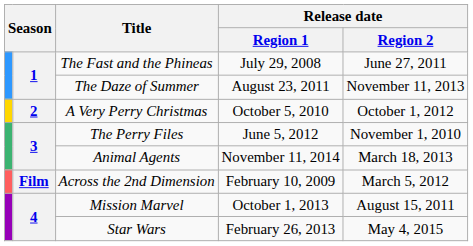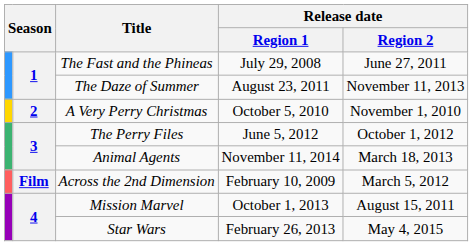(405, 110) October 1, 2012 -> (405, 110) November 1, 2010
(405, 134) November 1, 2010 -> (405, 134) October 1, 2012
